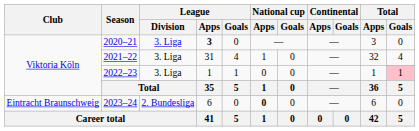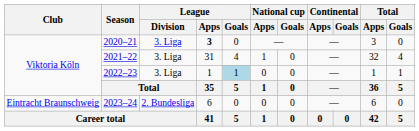(236, 73) no background -> (236, 73) lightblue background
(401, 73) pink background -> (401, 73) no background
(264, 103) bold -> (264, 103) normal
